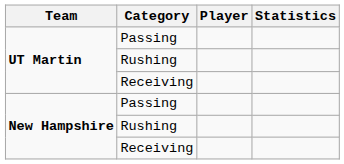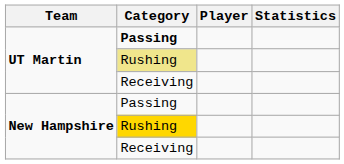(149, 38) normal -> (149, 38) bold
(149, 60) no background -> (149, 60) khaki background
(149, 126) no background -> (149, 126) gold background
